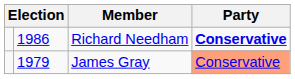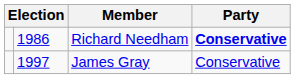(33, 62) 1979 -> (33, 62) 1997
(238, 62) lightsalmon background -> (238, 62) no background
